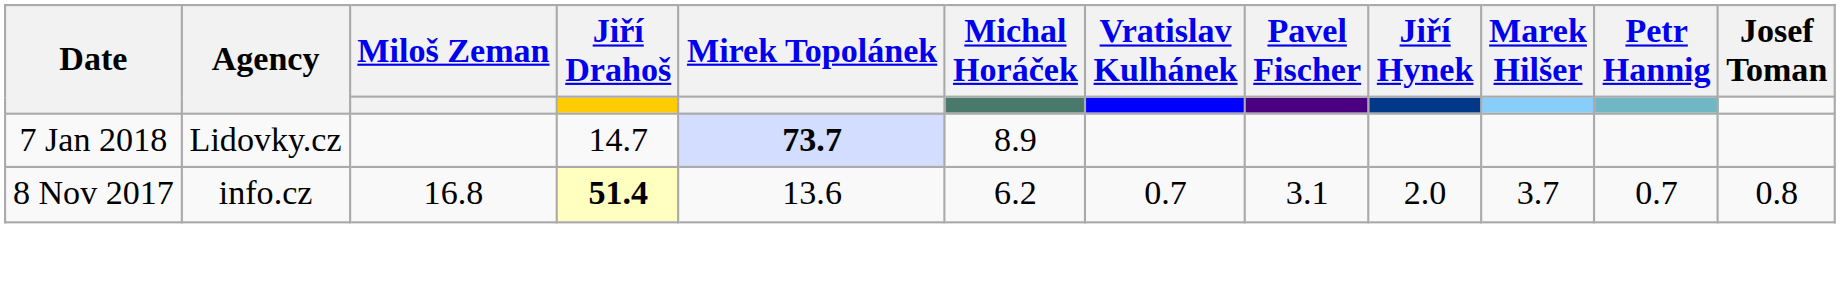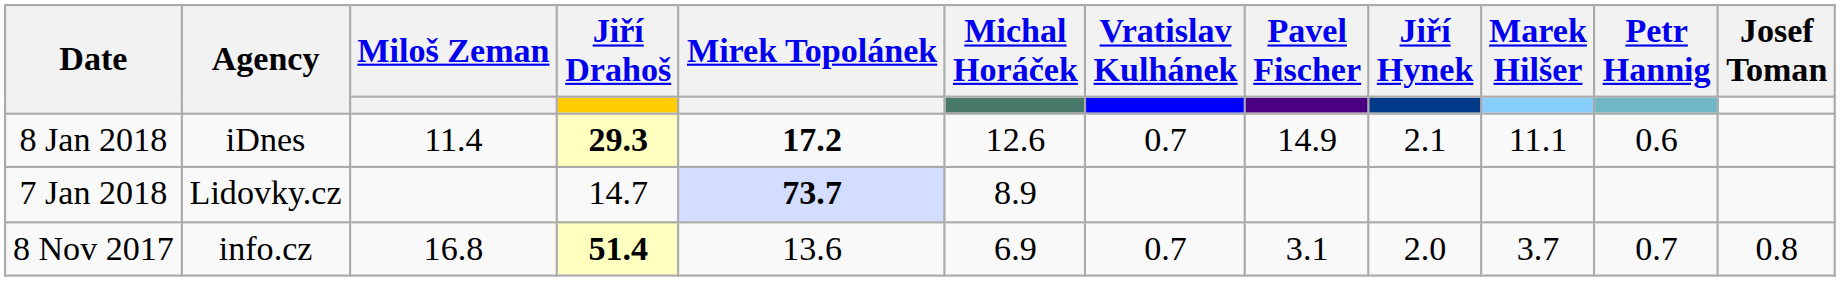+ row: (93, 139)
(1015, 193) 6.2 -> (1015, 247) 6.9
